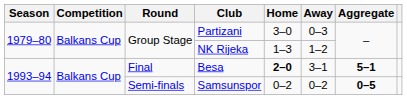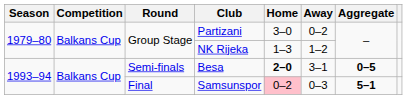(318, 31) 0–3 -> (318, 31) 0–2
(140, 67) Final -> (156, 67) Semi-finals
(366, 67) 5–1 -> (366, 67) 0–5
(156, 85) Semi-finals -> (140, 85) Final
(282, 85) no background -> (282, 85) pink background
(318, 85) 0–2 -> (318, 85) 0–3
(366, 85) 0–5 -> (366, 85) 5–1
